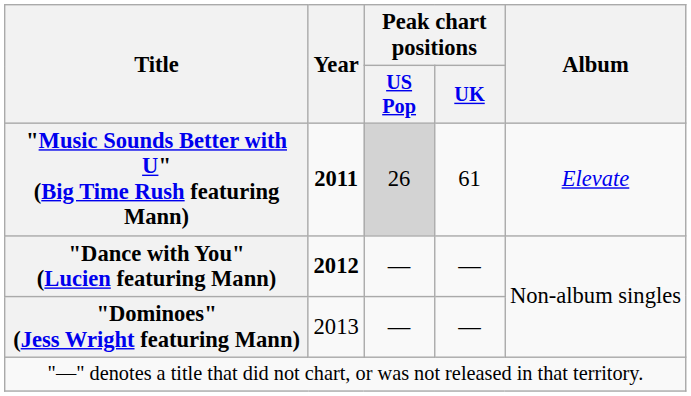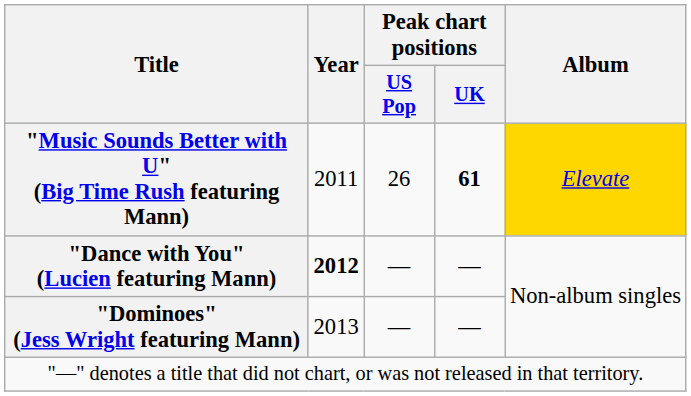(336, 179) bold -> (336, 179) normal
(399, 179) lightgrey background -> (399, 179) no background
(470, 179) normal -> (470, 179) bold
(595, 179) no background -> (595, 179) gold background
